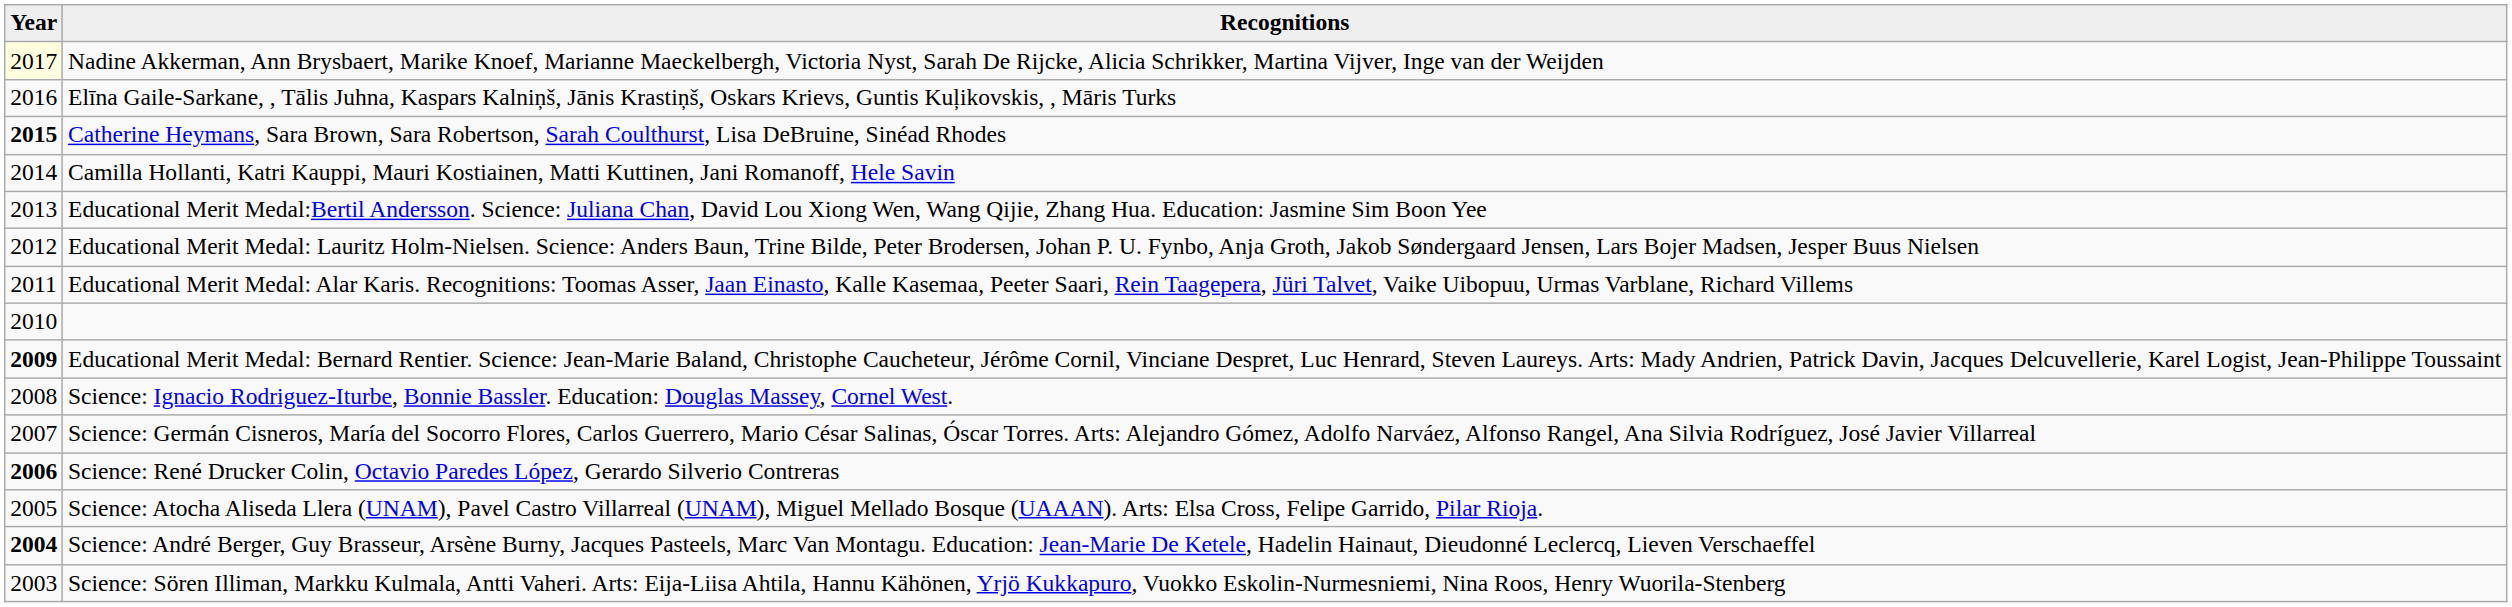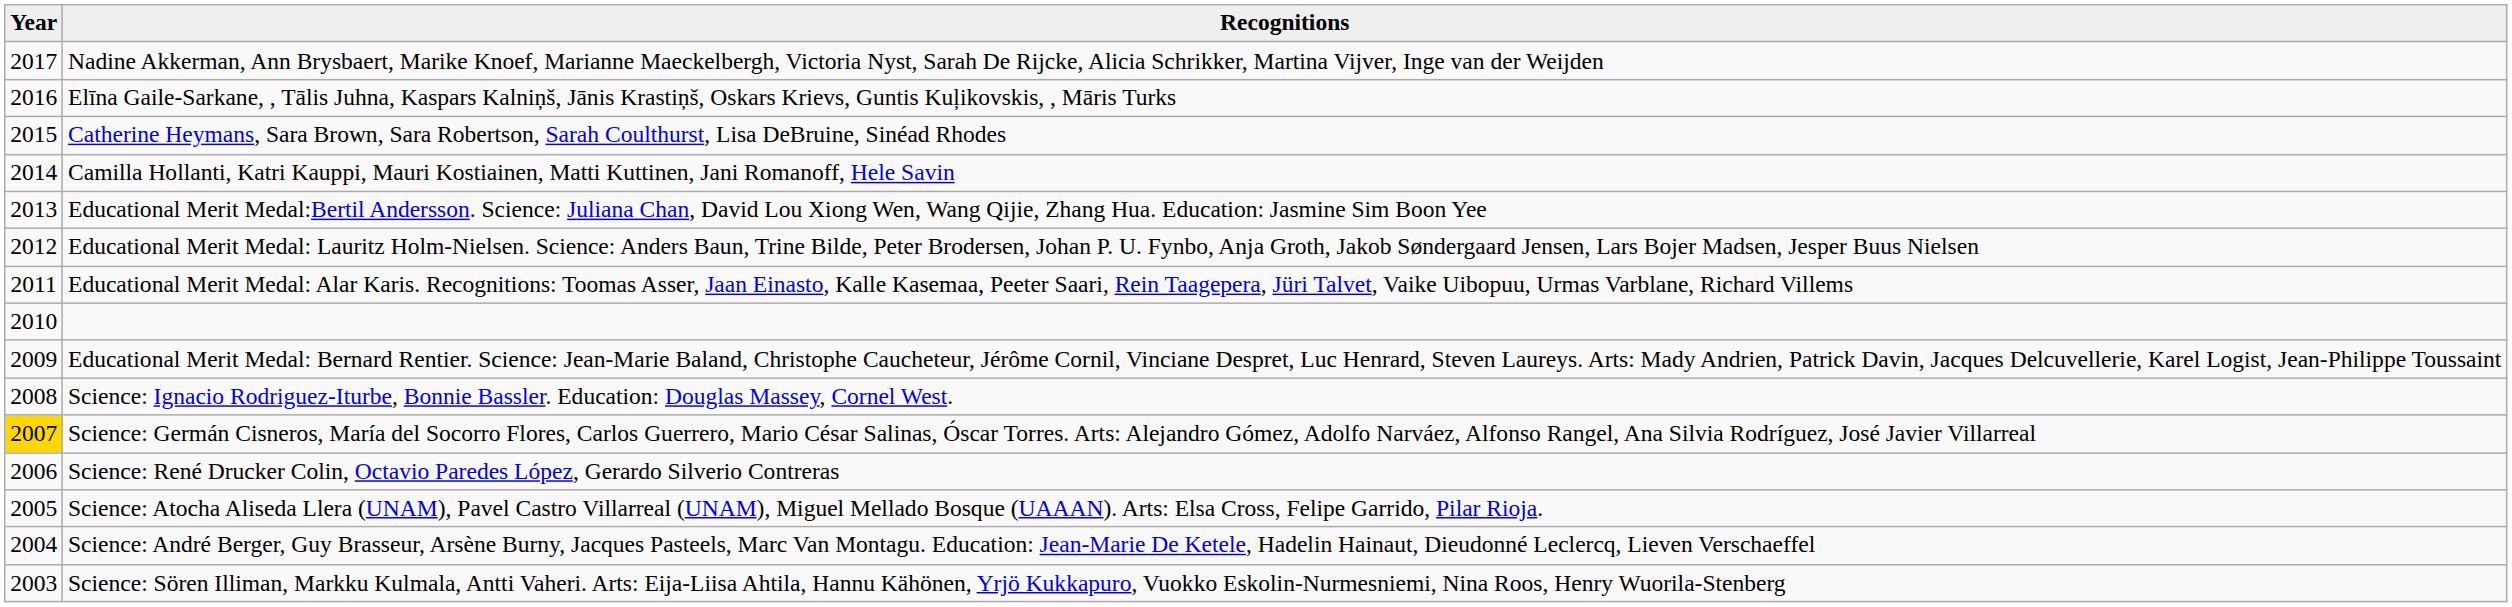(34, 60) lightyellow background -> (34, 60) no background
(34, 135) bold -> (34, 135) normal
(34, 358) bold -> (34, 358) normal
(34, 433) no background -> (34, 433) gold background
(34, 470) bold -> (34, 470) normal
(34, 545) bold -> (34, 545) normal
